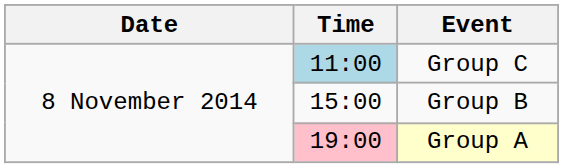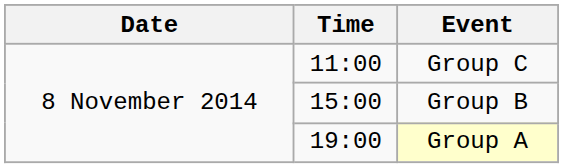(346, 64) lightblue background -> (346, 64) no background
(346, 142) pink background -> (346, 142) no background
